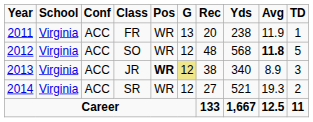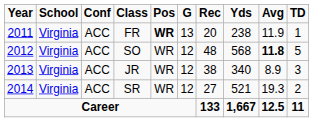(164, 32) normal -> (164, 32) bold
(164, 70) bold -> (164, 70) normal
(187, 70) khaki background -> (187, 70) no background
